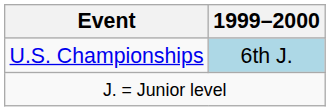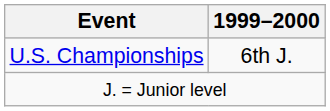(267, 55) lightblue background -> (267, 55) no background
